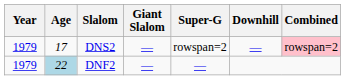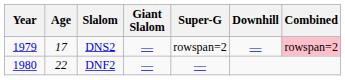(25, 65) 1979 -> (25, 65) 1980
(61, 65) lightblue background -> (61, 65) no background
